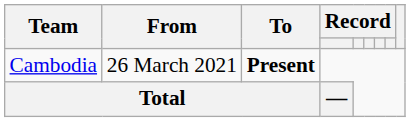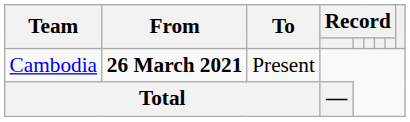(172, 64) normal -> (175, 64) bold
(281, 64) bold -> (284, 64) normal
